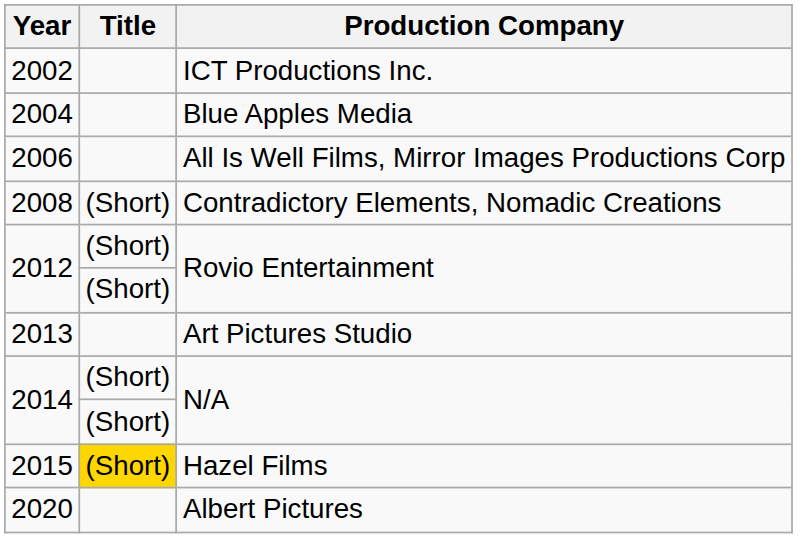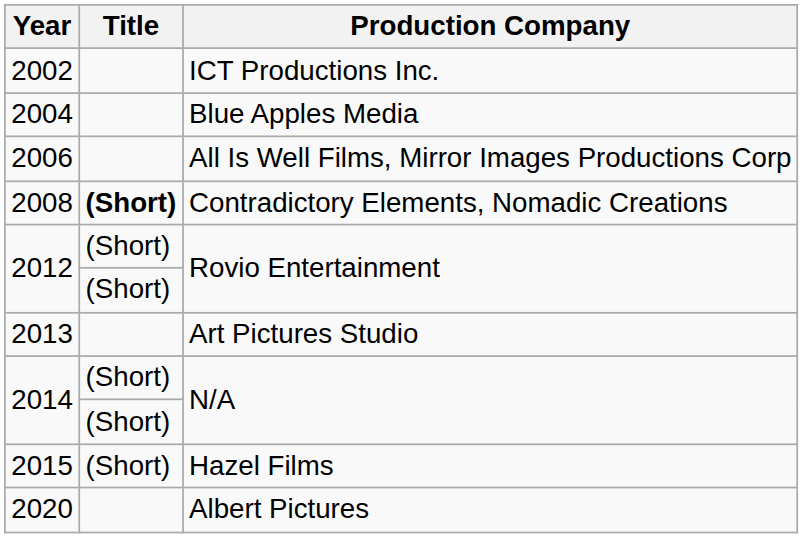(128, 202) normal -> (131, 202) bold
(128, 465) gold background -> (128, 465) no background
